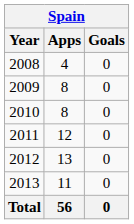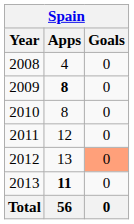(64, 87) normal -> (64, 87) bold
(107, 159) no background -> (107, 159) lightsalmon background
(64, 183) normal -> (64, 183) bold
